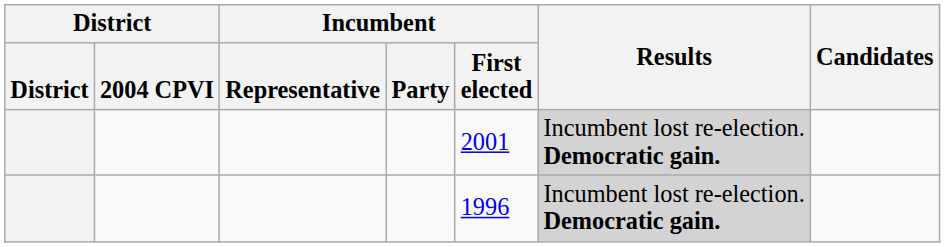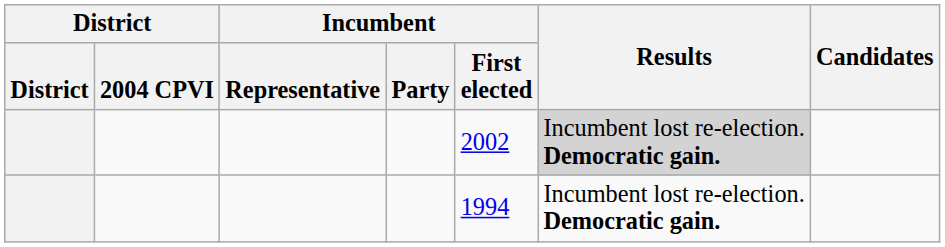(485, 141) 2001 -> (485, 141) 2002
(485, 207) 1996 -> (485, 207) 1994
(674, 207) lightgrey background -> (674, 207) no background
